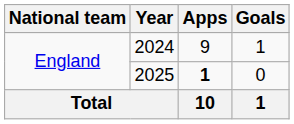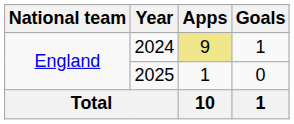(205, 47) no background -> (205, 47) khaki background
(205, 75) bold -> (205, 75) normal
